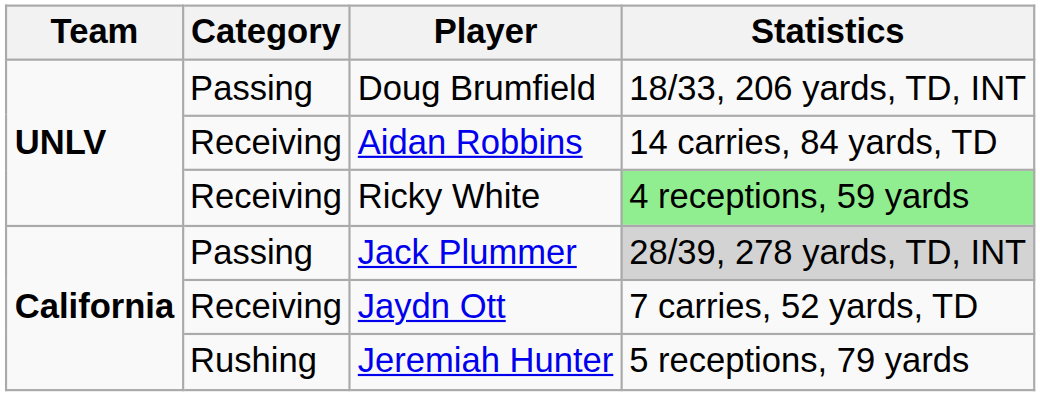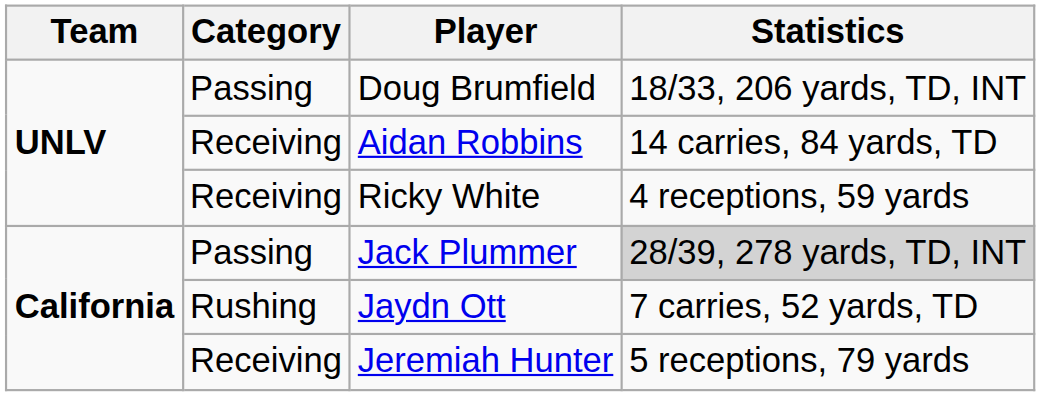(799, 196) lightgreen background -> (799, 196) no background
(266, 306) Receiving -> (254, 306) Rushing
(254, 361) Rushing -> (266, 361) Receiving
